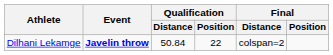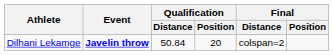(216, 43) 22 -> (216, 43) 20
